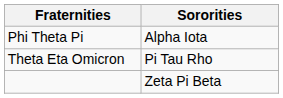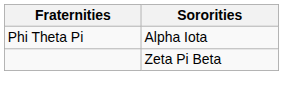- row: (66, 59)
